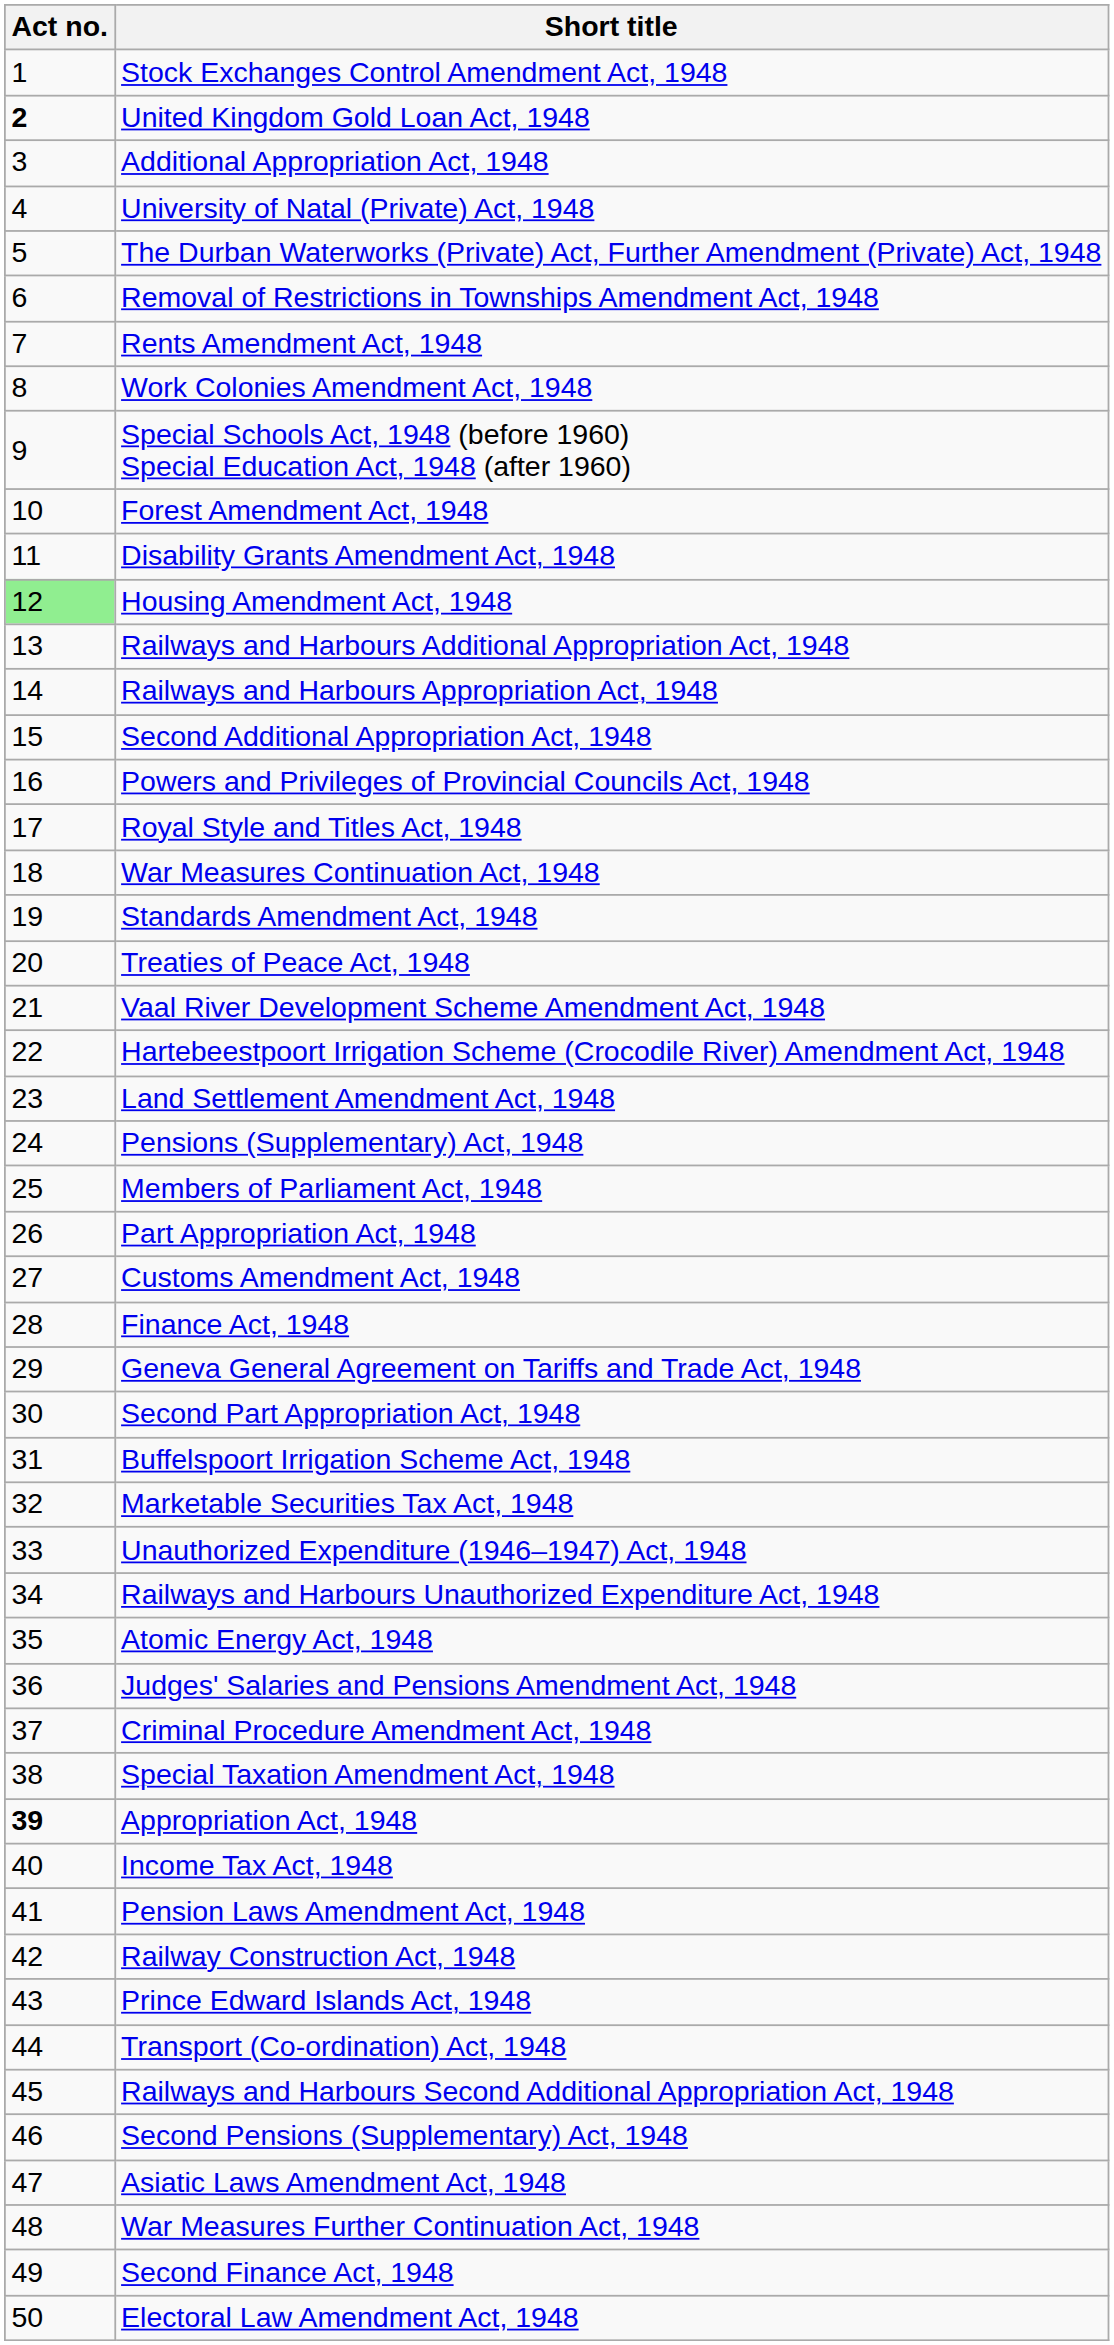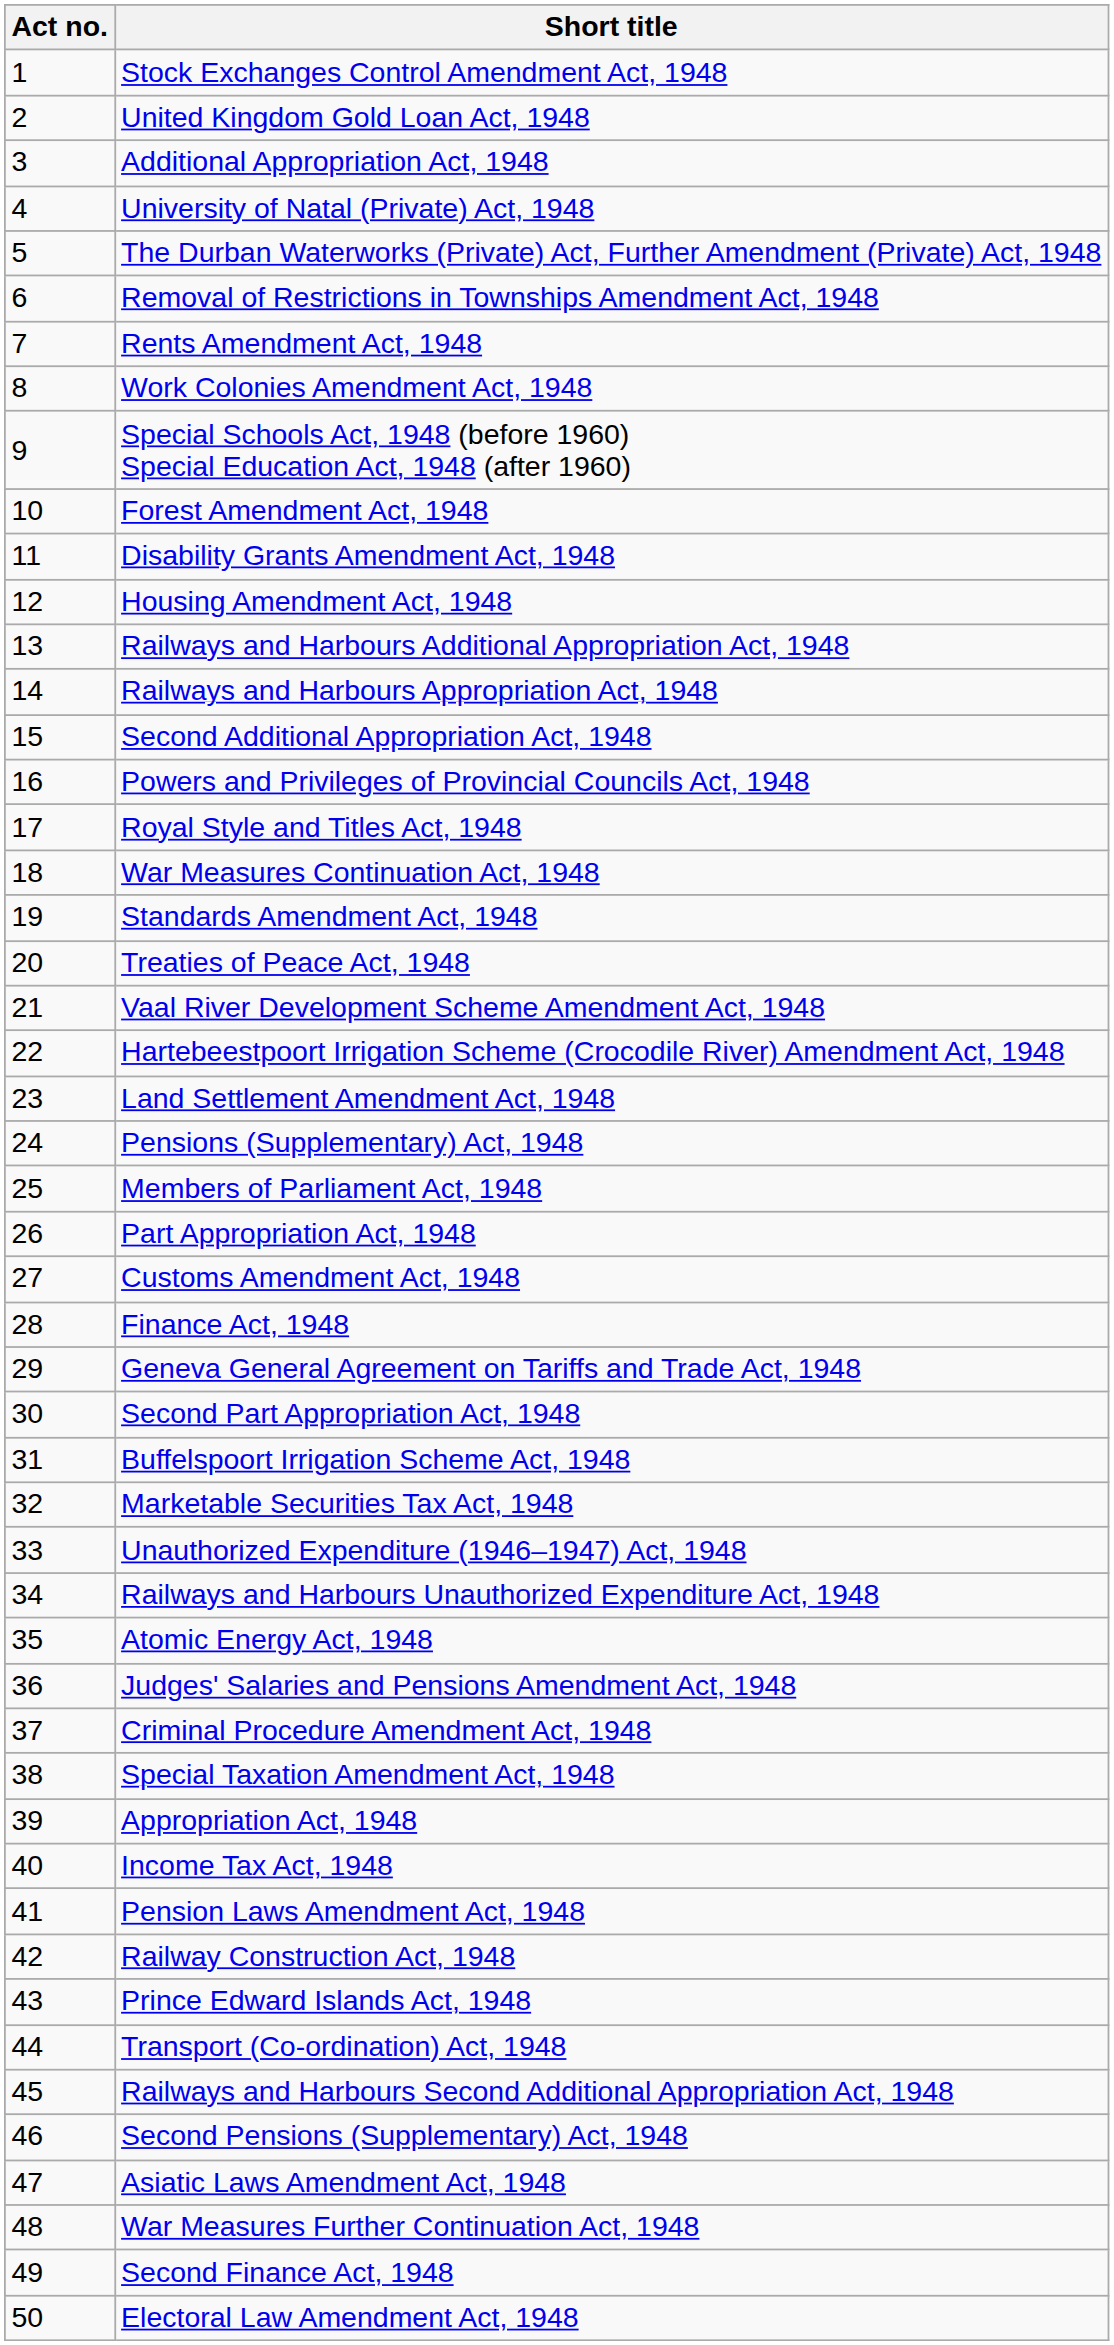(19, 117) bold -> (19, 117) normal
(27, 601) lightgreen background -> (27, 601) no background
(27, 1820) bold -> (27, 1820) normal
